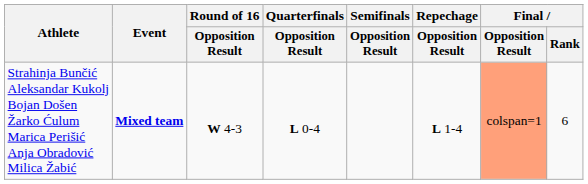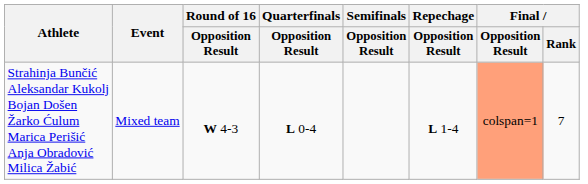(149, 121) bold -> (148, 121) normal
(565, 121) 6 -> (561, 121) 7
